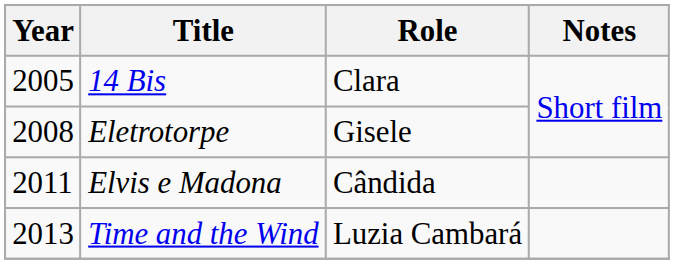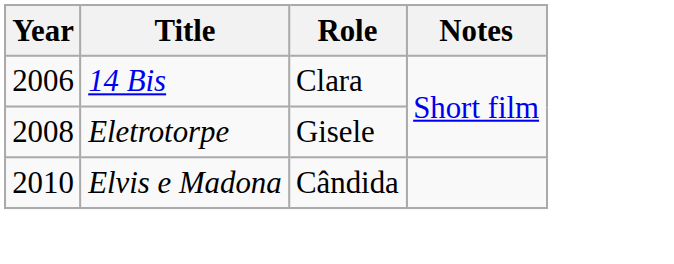(43, 81) 2005 -> (43, 81) 2006
(42, 182) 2011 -> (43, 182) 2010
- row: (203, 233)
